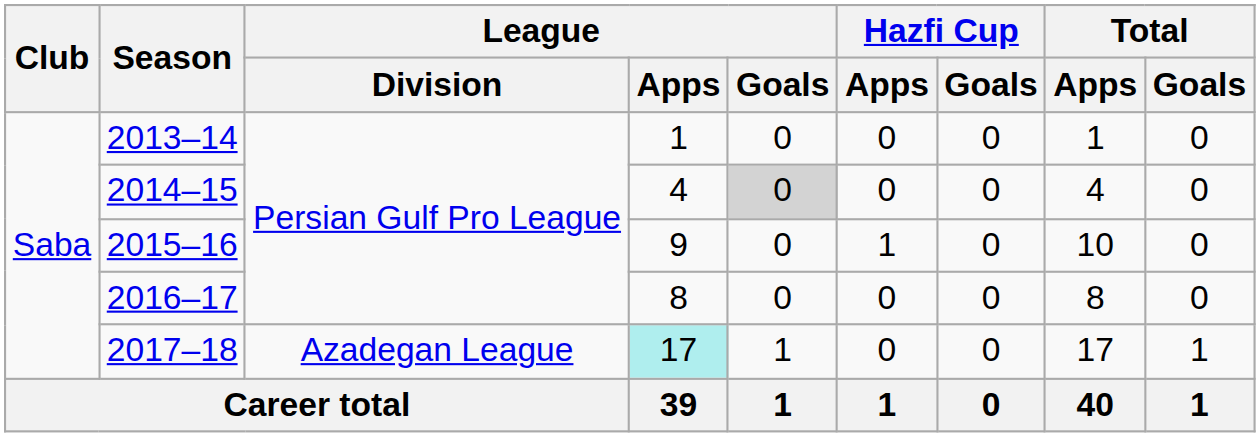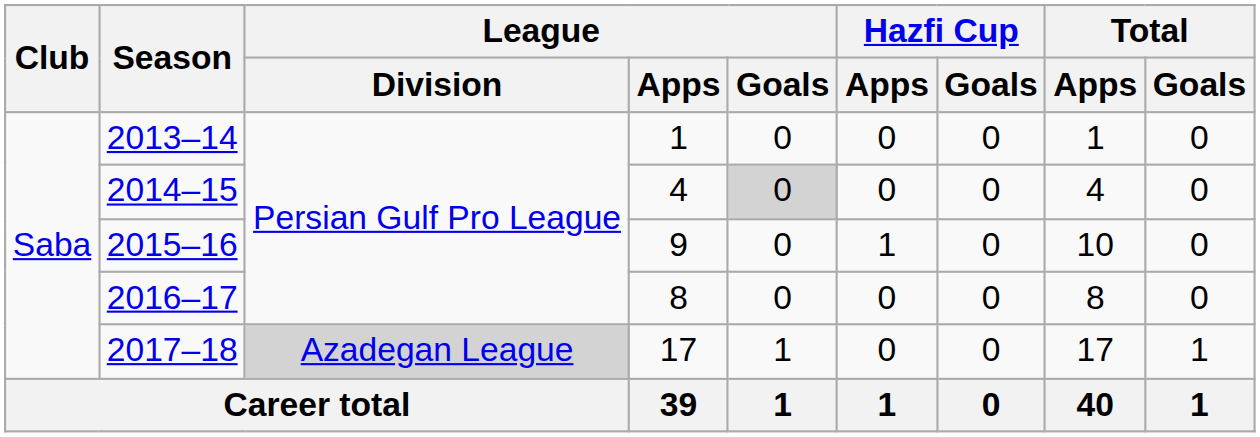(437, 350) no background -> (437, 350) lightgrey background
(679, 350) paleturquoise background -> (679, 350) no background
